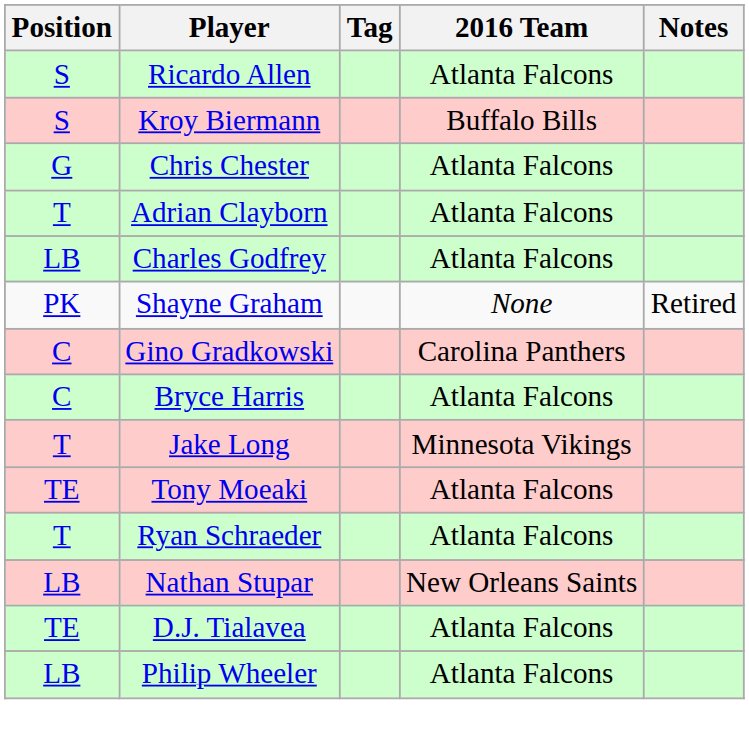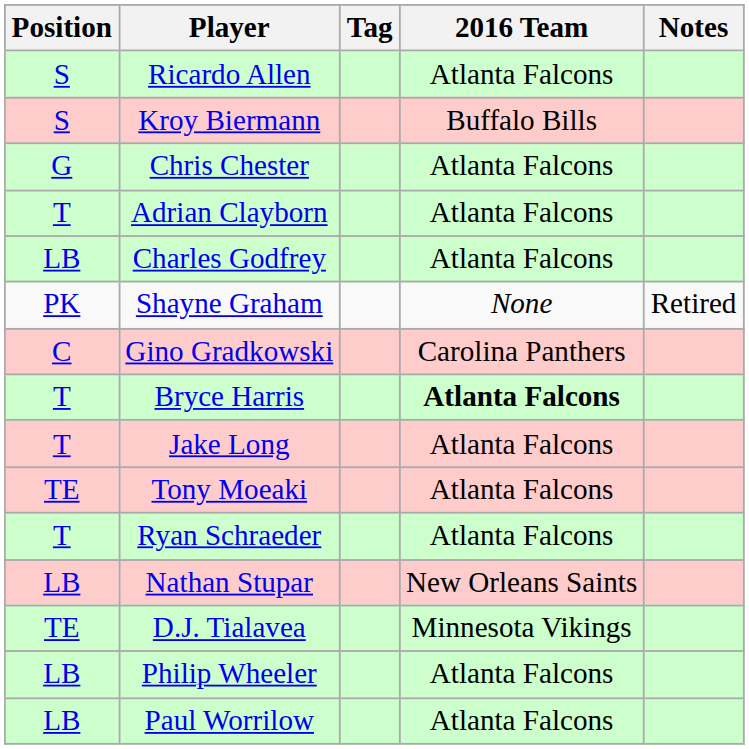(62, 397) C -> (62, 397) T
(522, 397) normal -> (522, 397) bold
(522, 443) Minnesota Vikings -> (522, 443) Atlanta Falcons
(522, 627) Atlanta Falcons -> (522, 627) Minnesota Vikings
+ row: (229, 720)
